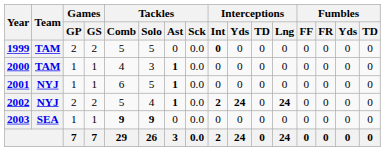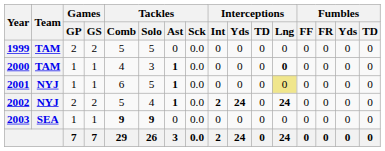(218, 48) bold -> (218, 48) normal
(285, 66) normal -> (285, 66) bold
(285, 84) no background -> (285, 84) khaki background
